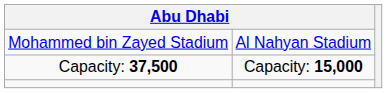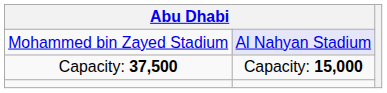(303, 42) no background -> (303, 42) lavender background
